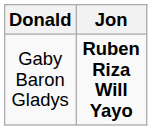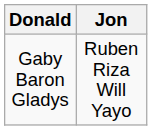(111, 79) bold -> (111, 79) normal
